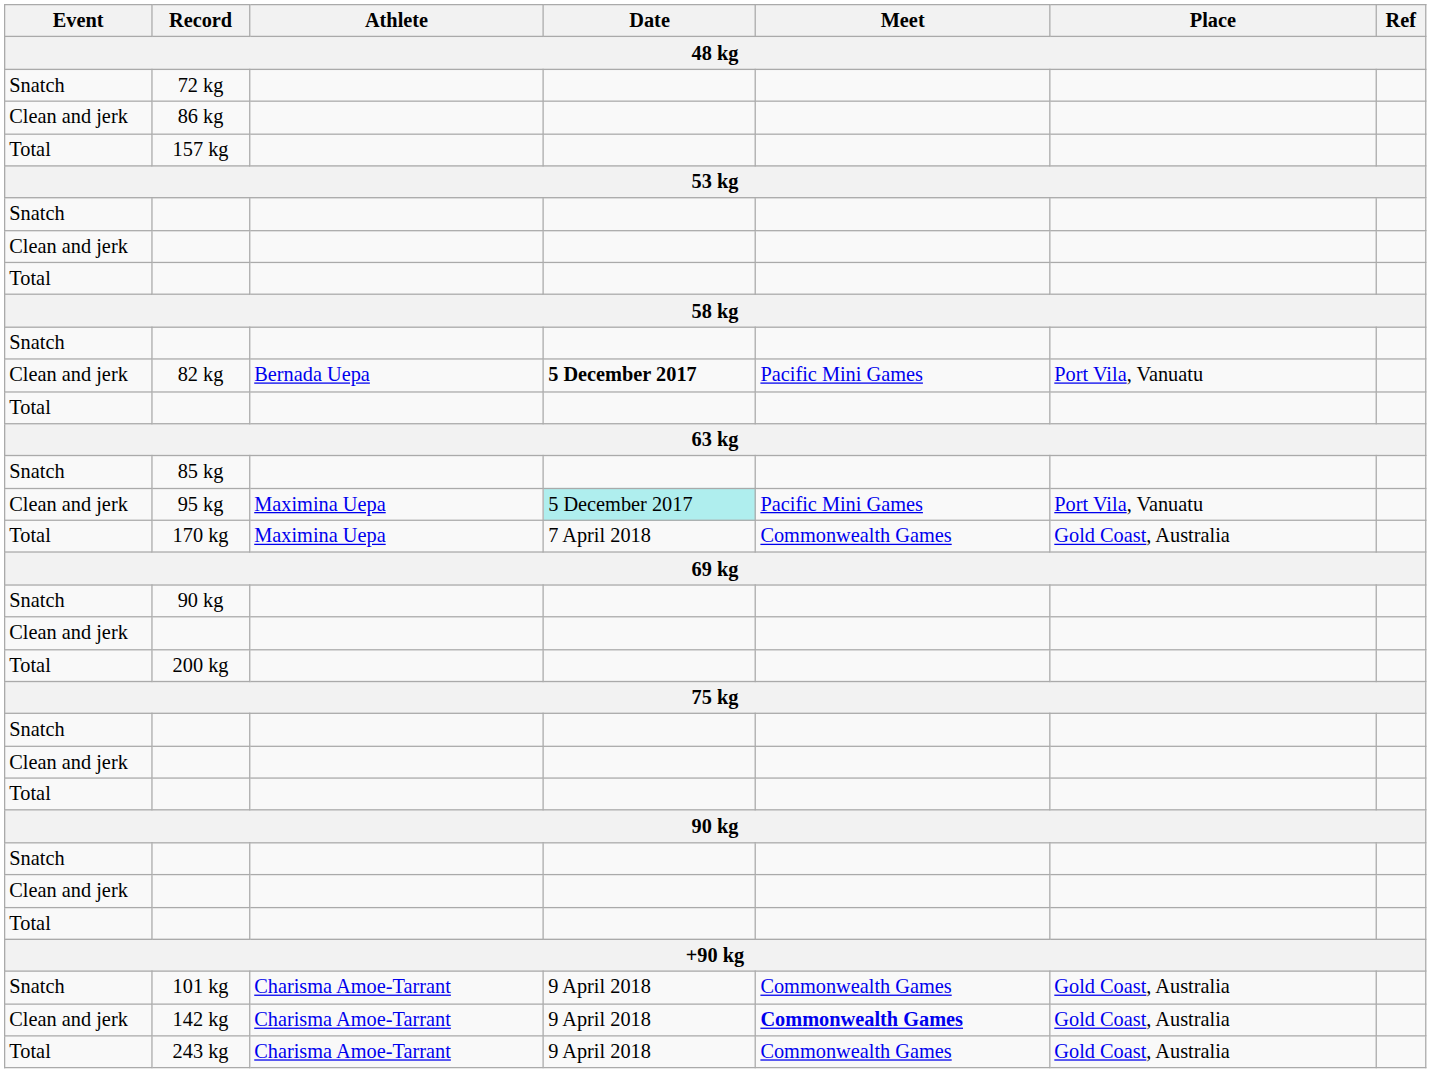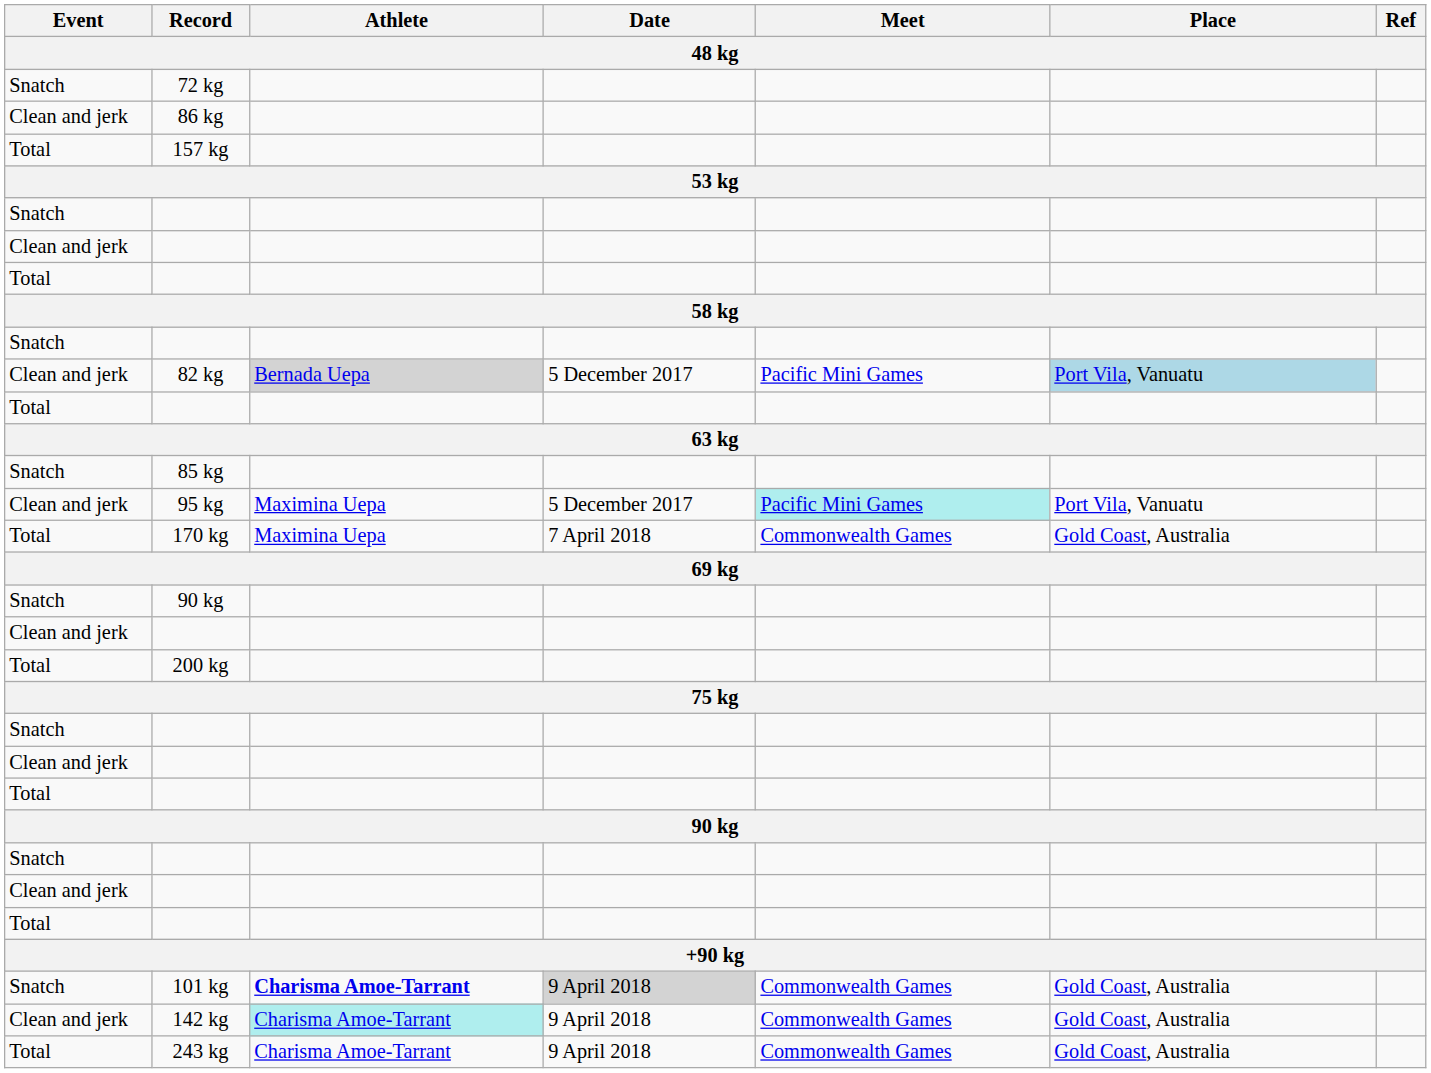(312, 375) no background -> (312, 375) lightgrey background
(622, 375) bold -> (620, 375) normal
(1129, 375) no background -> (1129, 375) lightblue background
(620, 504) paleturquoise background -> (620, 504) no background
(842, 504) no background -> (842, 504) paleturquoise background
(353, 987) normal -> (362, 987) bold
(600, 987) no background -> (600, 987) lightgrey background
(353, 1019) no background -> (353, 1019) paleturquoise background
(862, 1019) bold -> (856, 1019) normal
